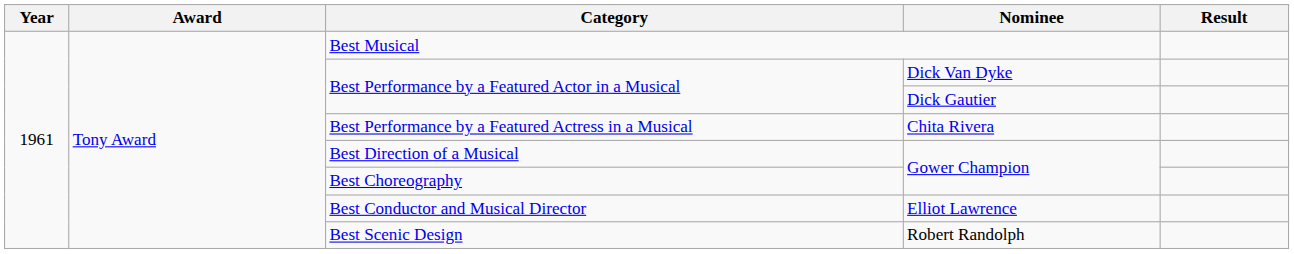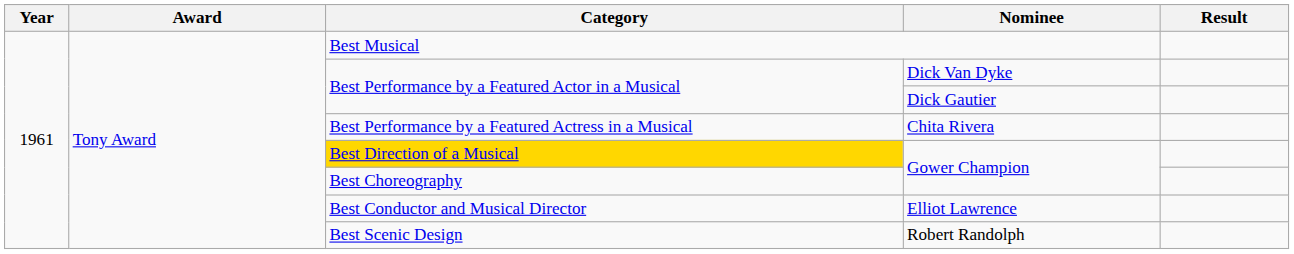(424, 153) no background -> (424, 153) gold background
